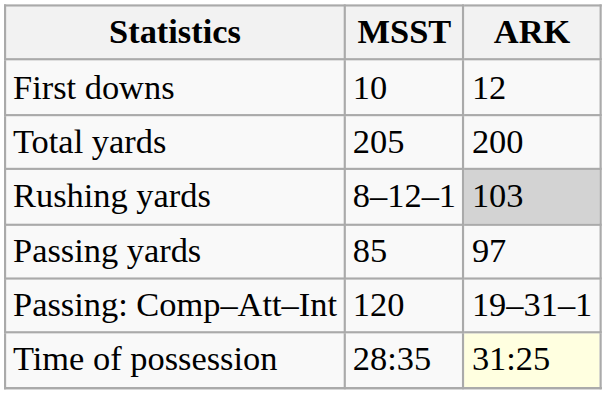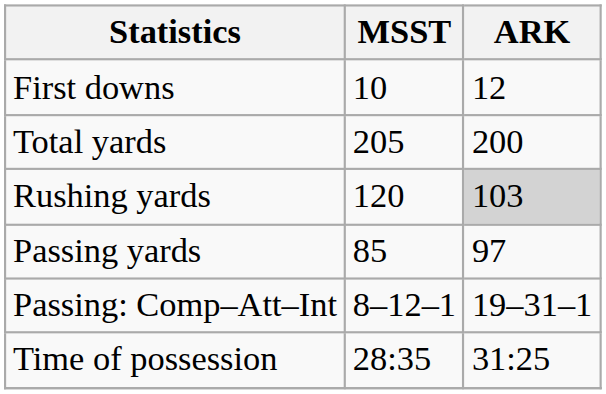(404, 195) 8–12–1 -> (379, 195) 120
(379, 304) 120 -> (404, 304) 8–12–1
(511, 359) lightyellow background -> (511, 359) no background
